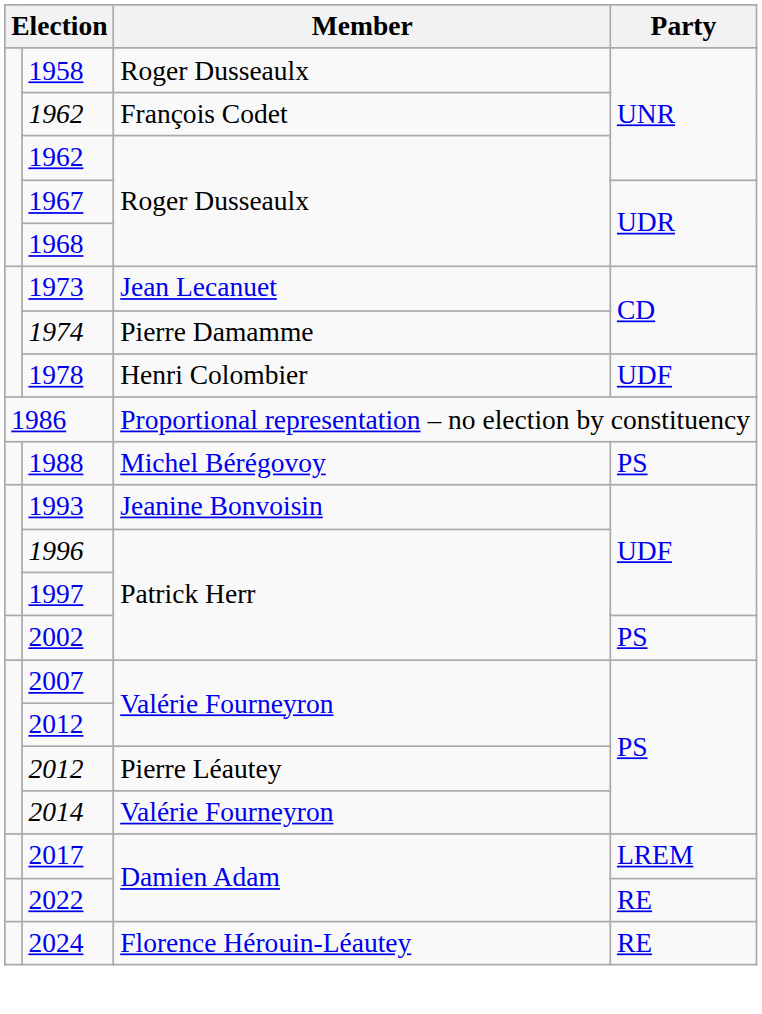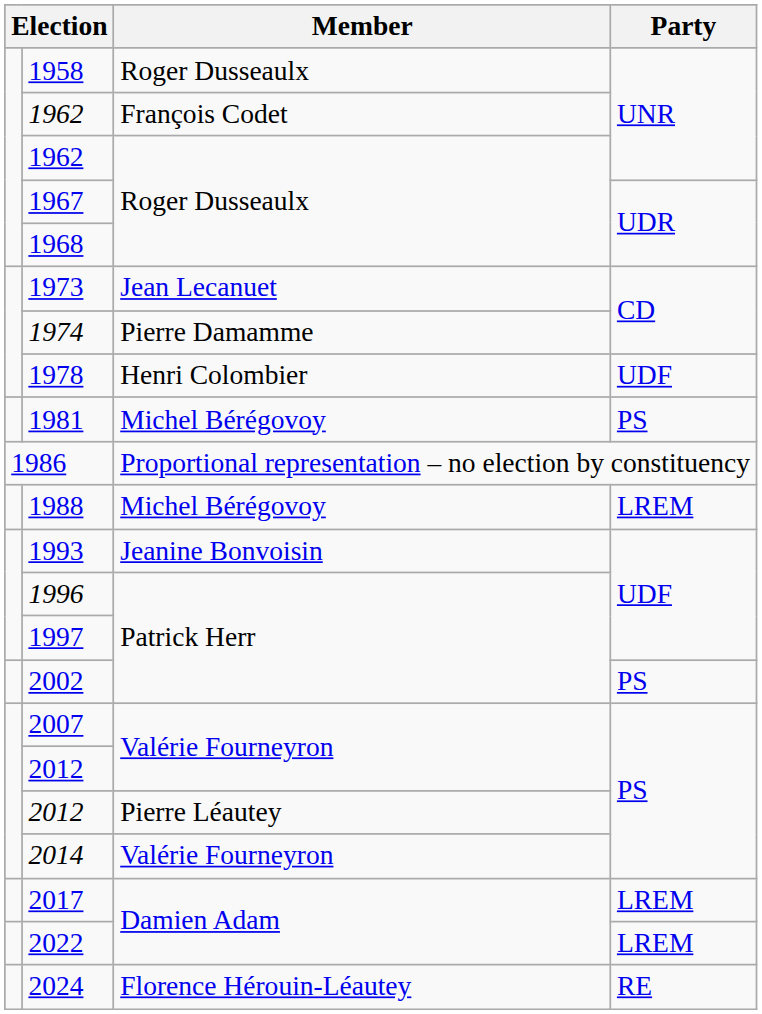+ row: (56, 419)
(632, 462) PS -> (655, 506) LREM
(635, 899) RE -> (655, 942) LREM
